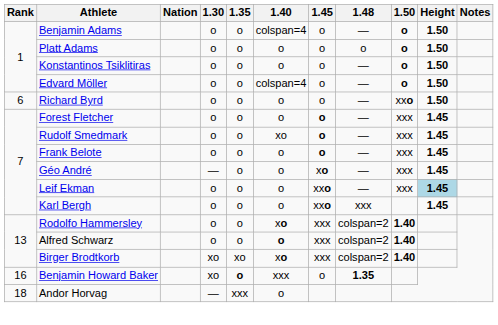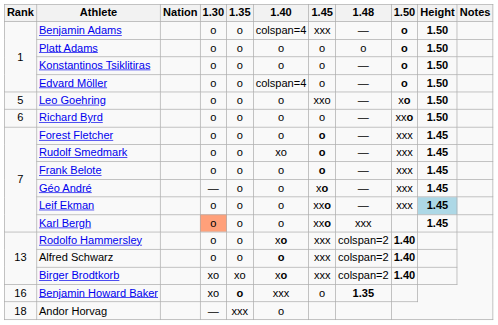(322, 30) o -> (322, 30) xxx
+ row: (72, 100)
(213, 205) no background -> (213, 223) lightsalmon background
